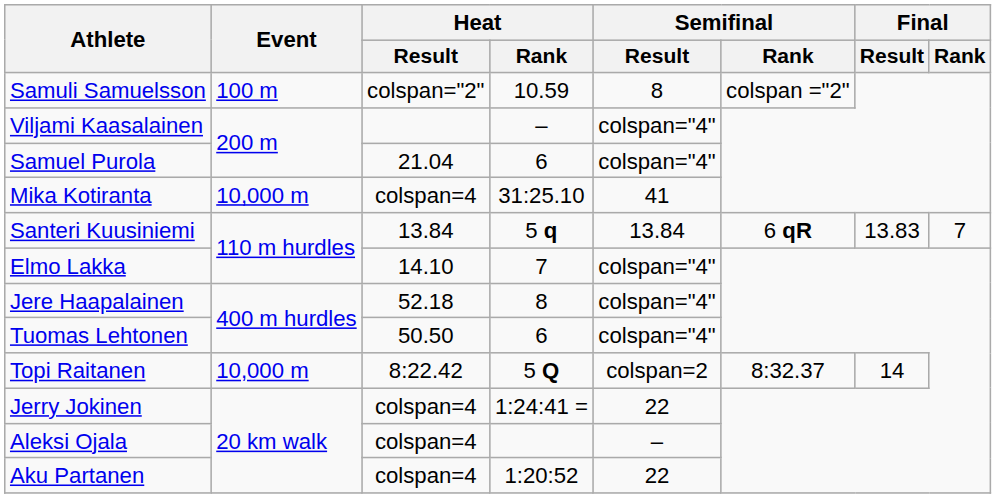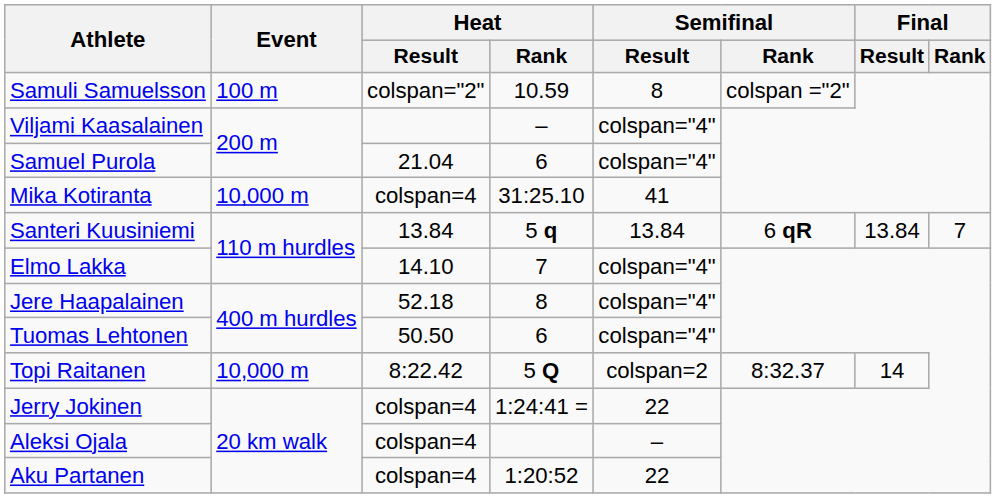(892, 231) 13.83 -> (892, 231) 13.84
